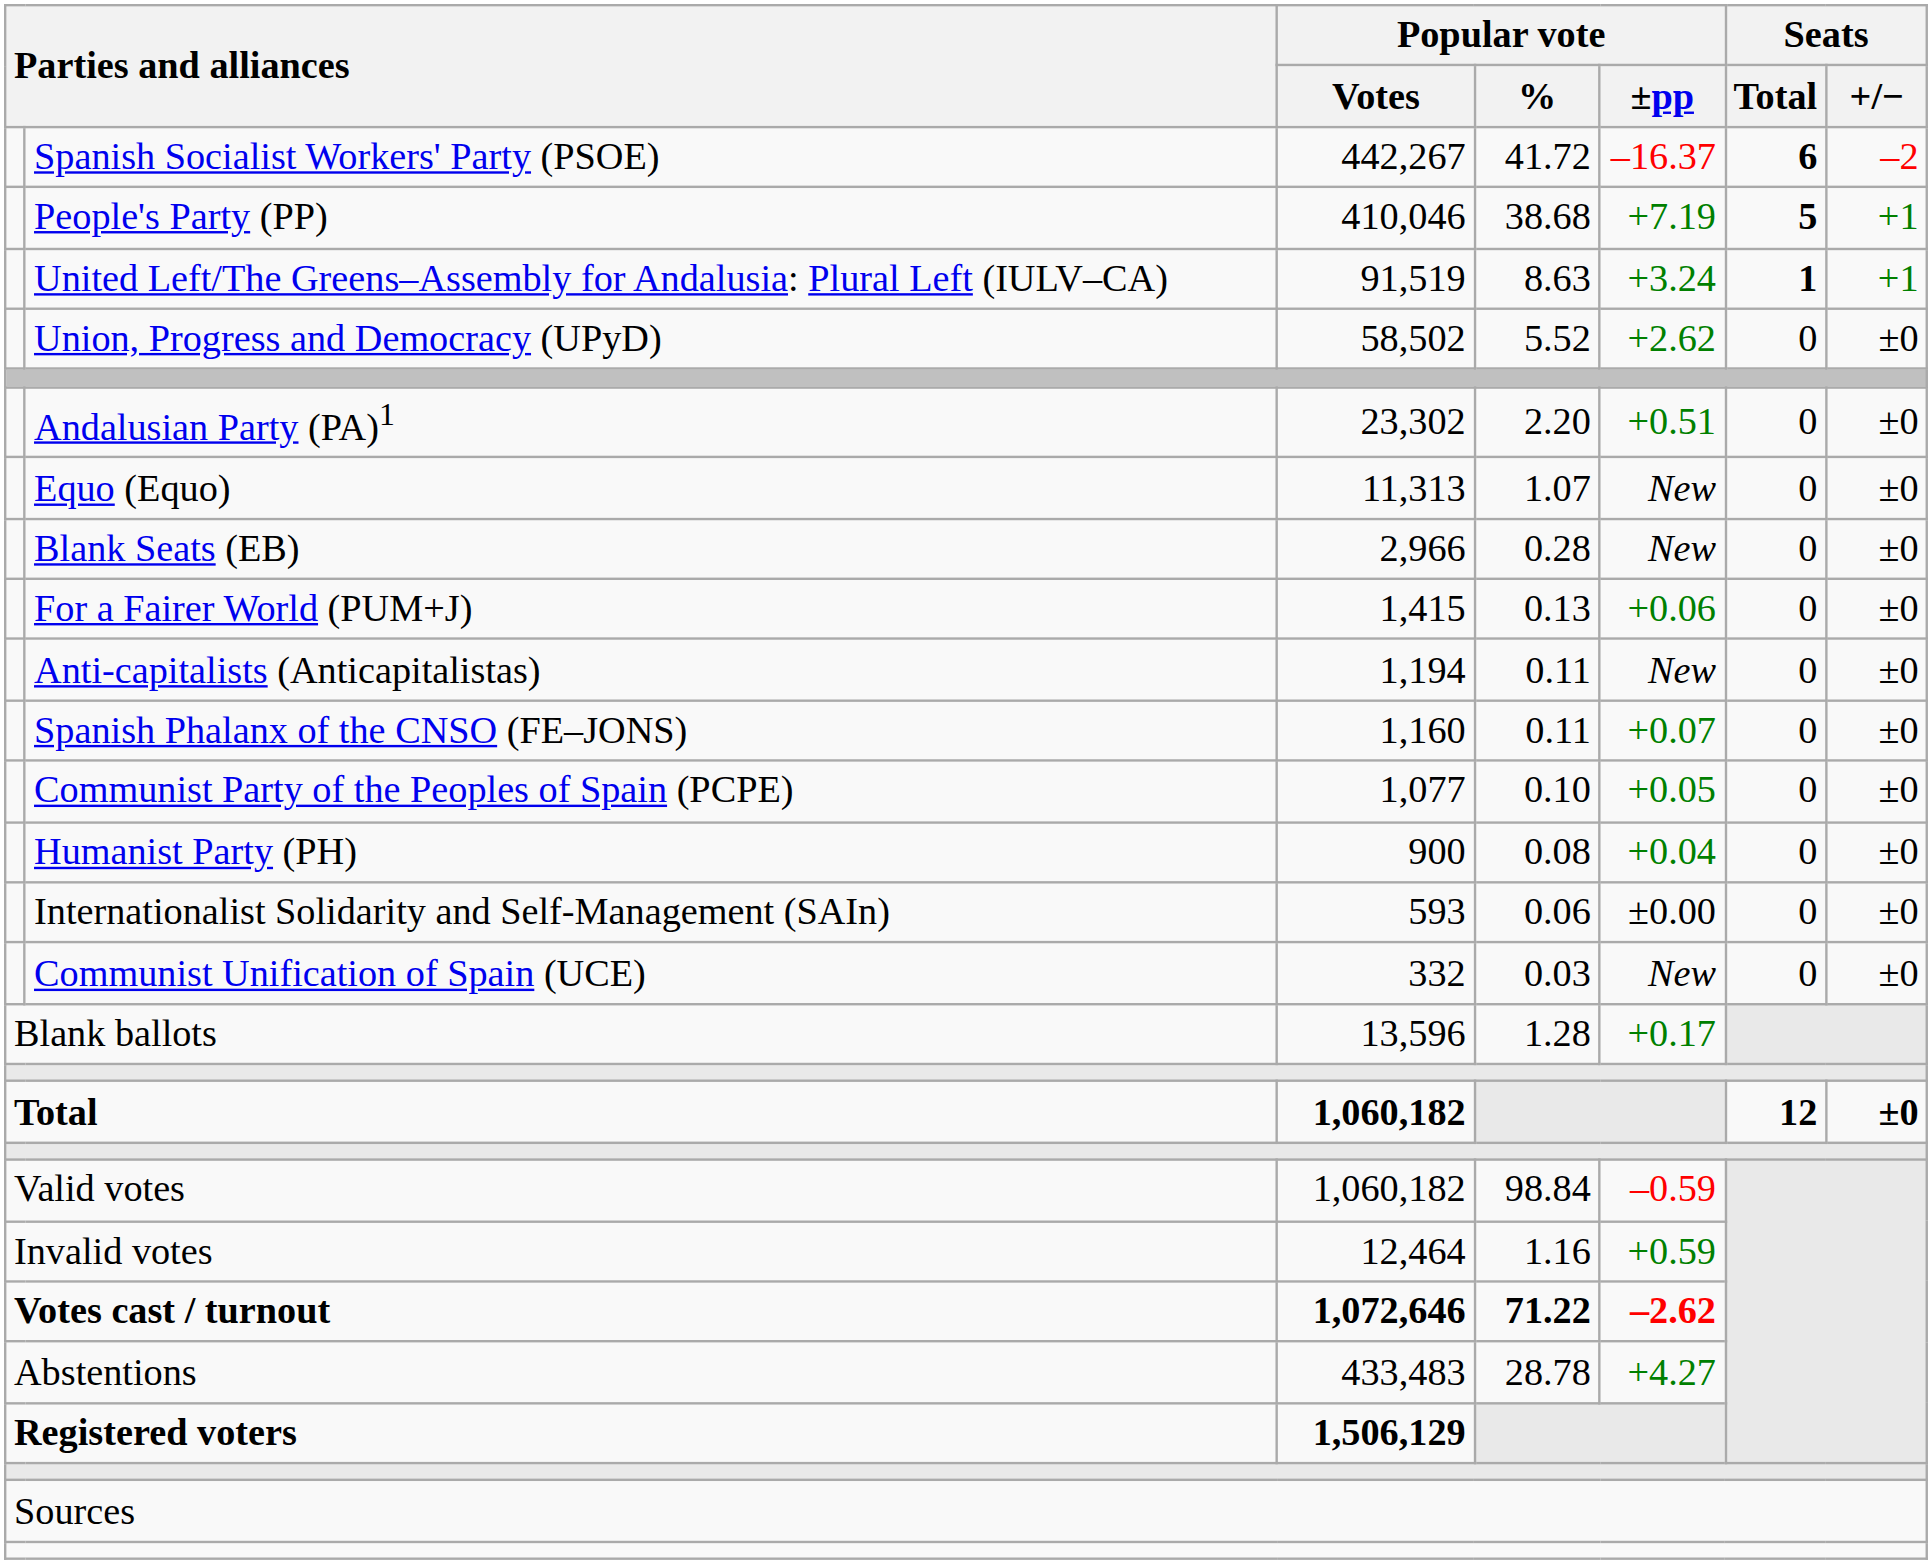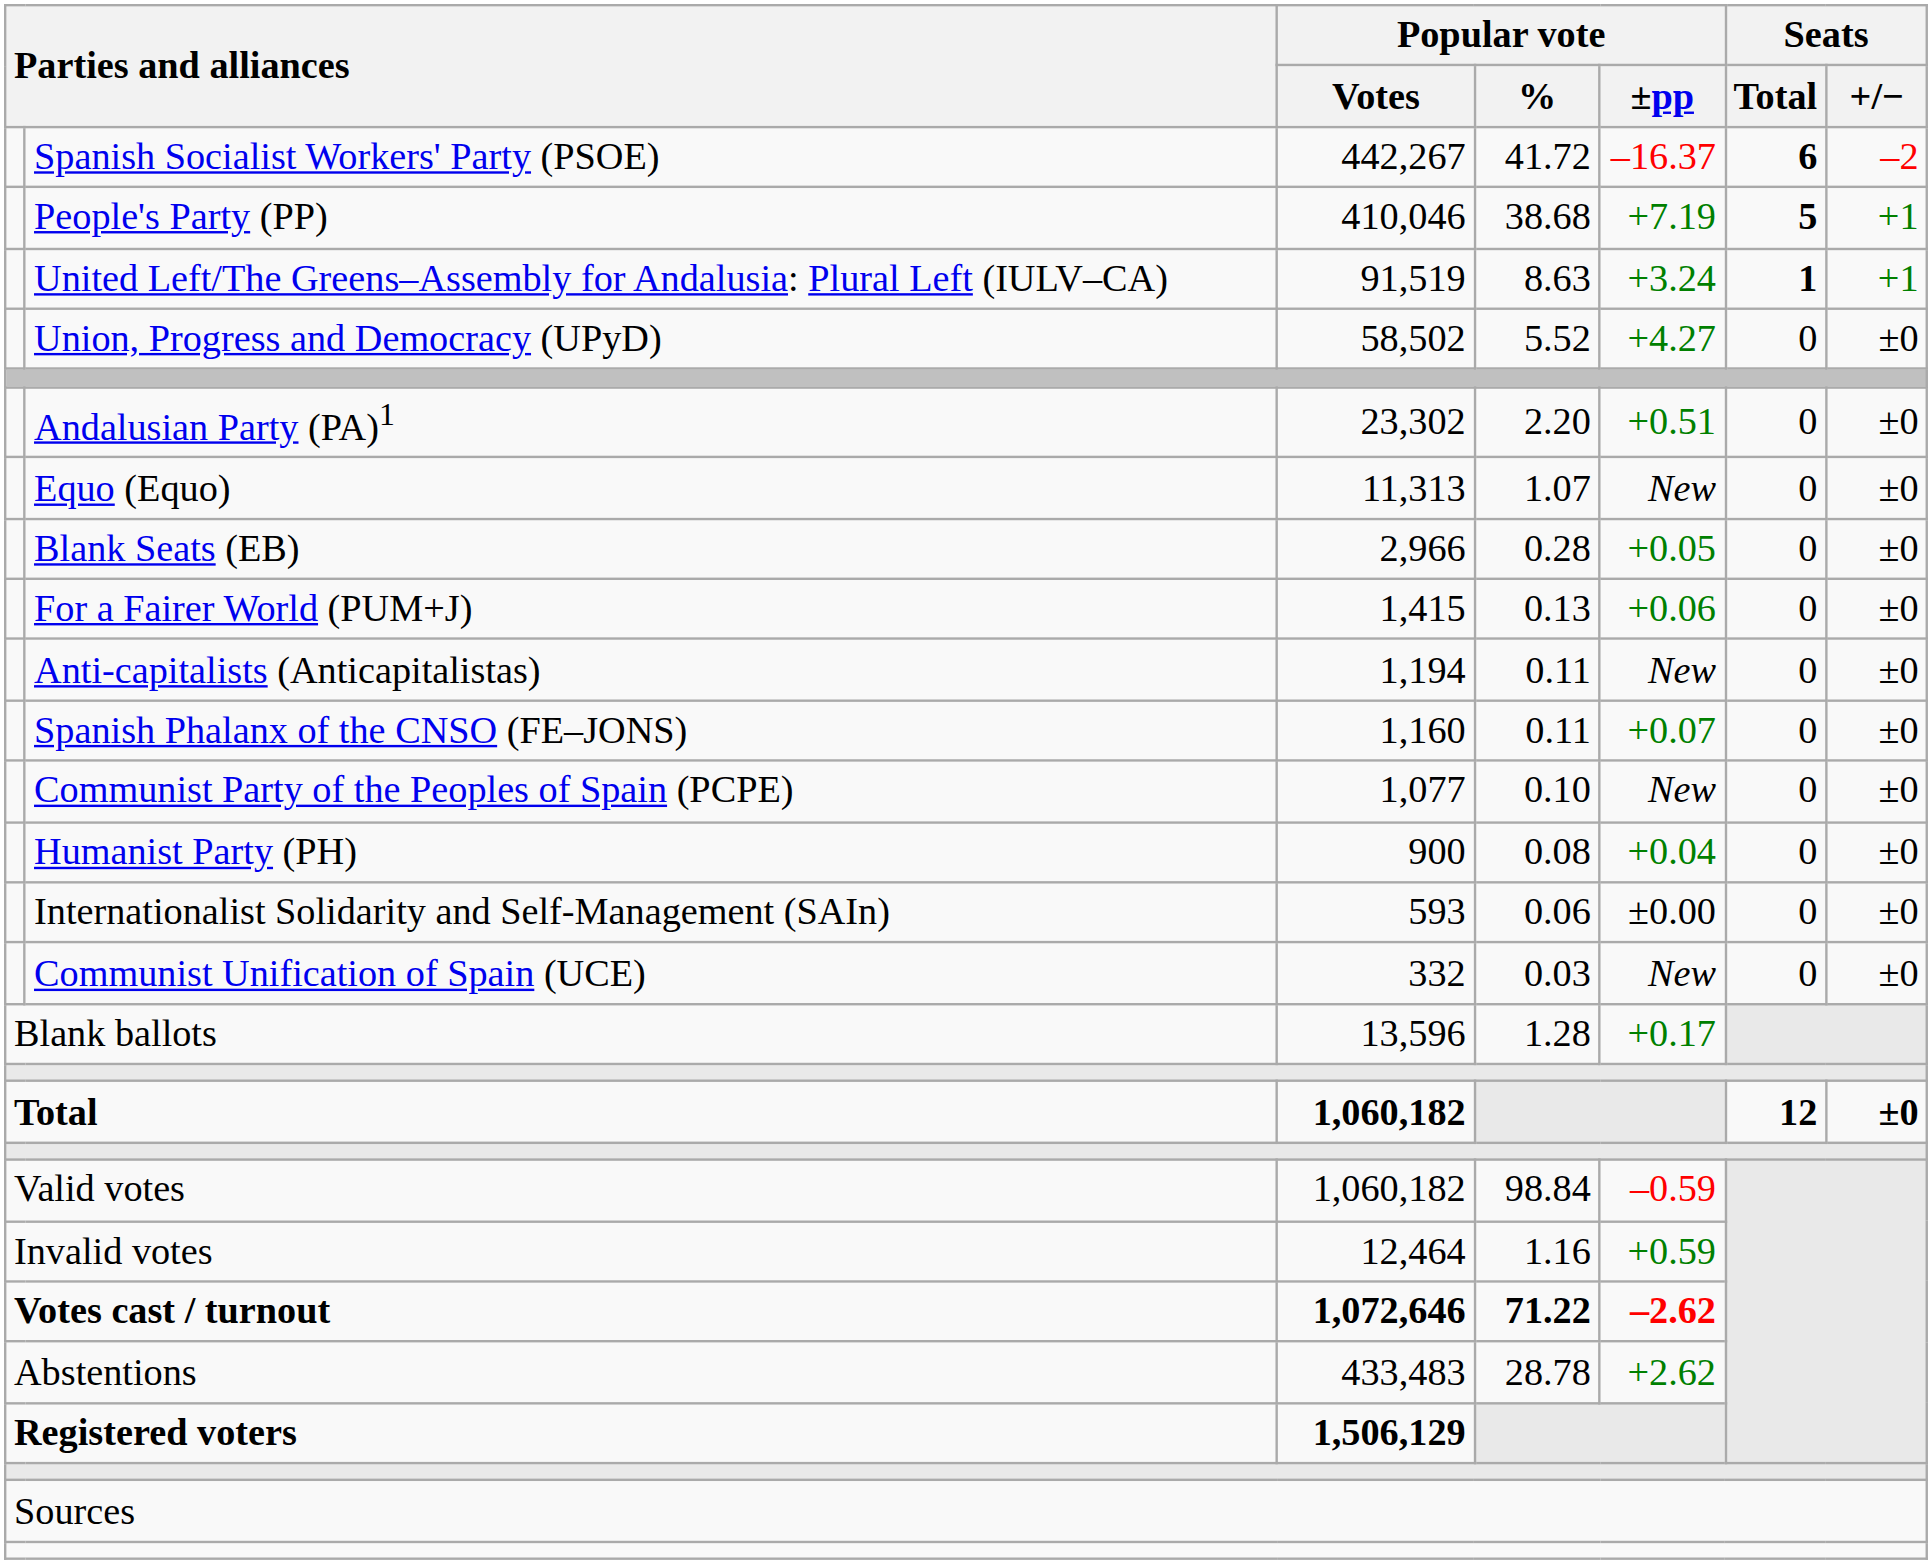(1672, 338) +2.62 -> (1672, 338) +4.27
(1682, 547) New -> (1672, 547) +0.05
(1672, 790) +0.05 -> (1682, 790) New
(1672, 1371) +4.27 -> (1672, 1371) +2.62
